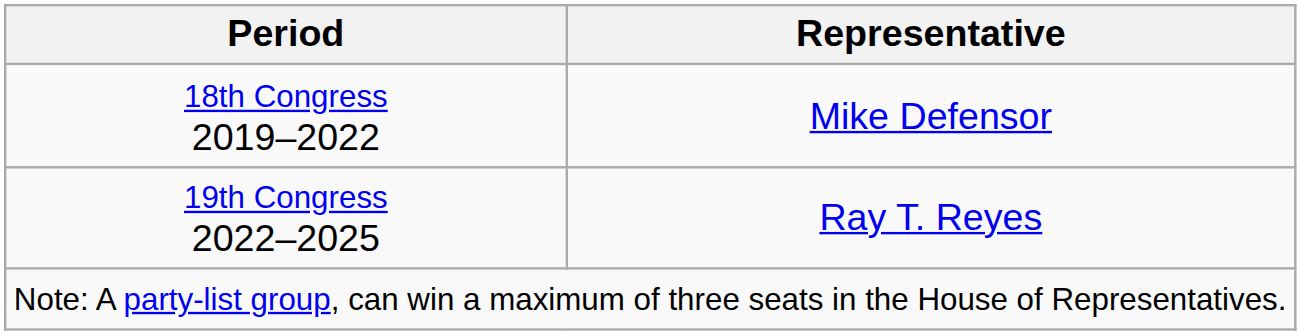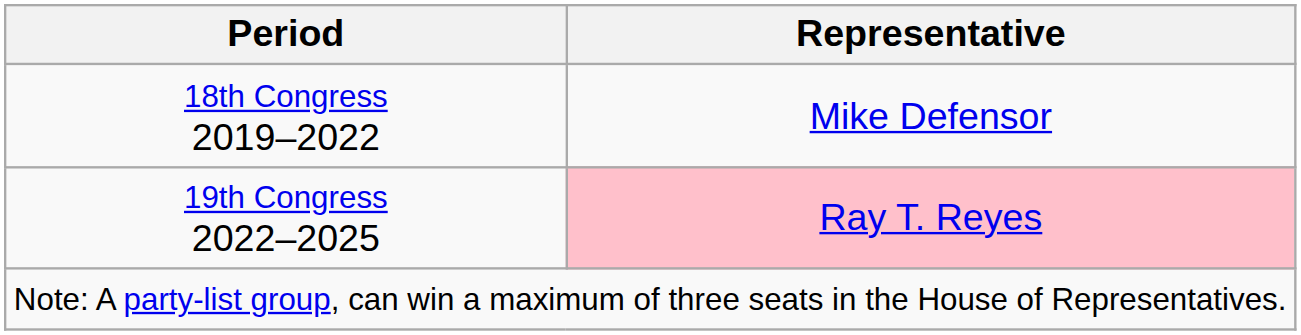(931, 217) no background -> (931, 217) pink background
